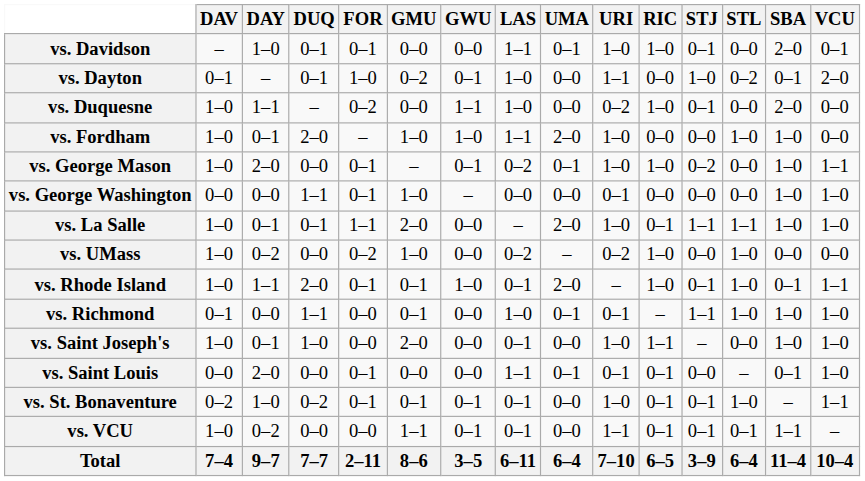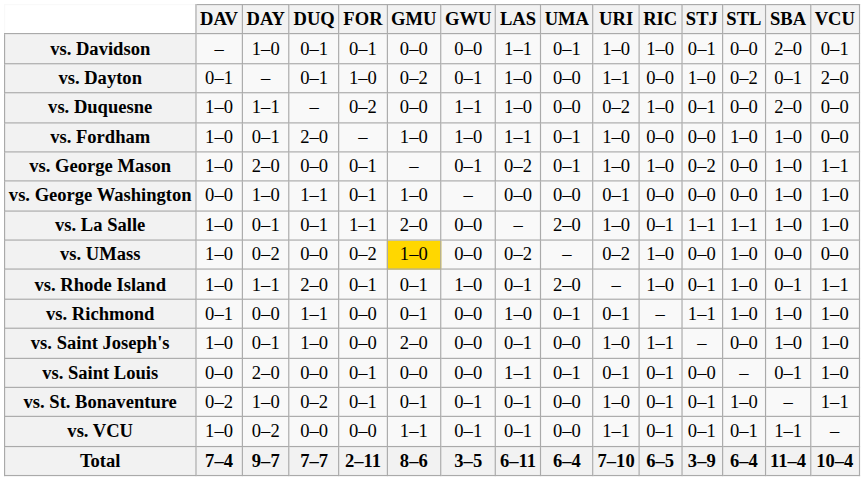(567, 136) 2–0 -> (567, 136) 0–1
(266, 195) 0–0 -> (266, 195) 1–0
(414, 254) no background -> (414, 254) gold background
